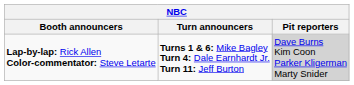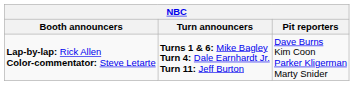(311, 58) lightgrey background -> (311, 58) no background
